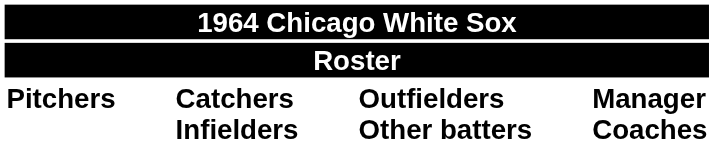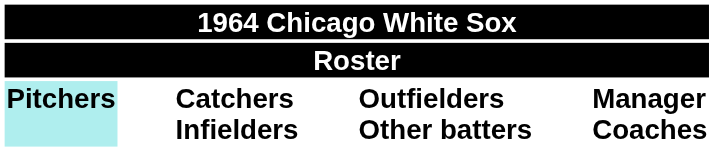(61, 98) no background -> (61, 98) paleturquoise background
